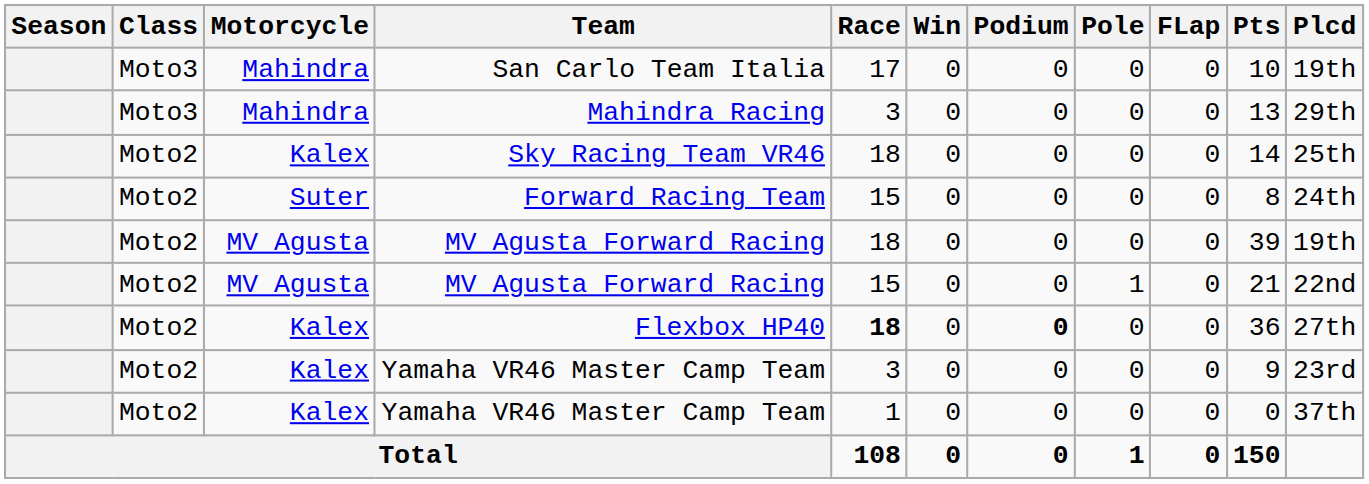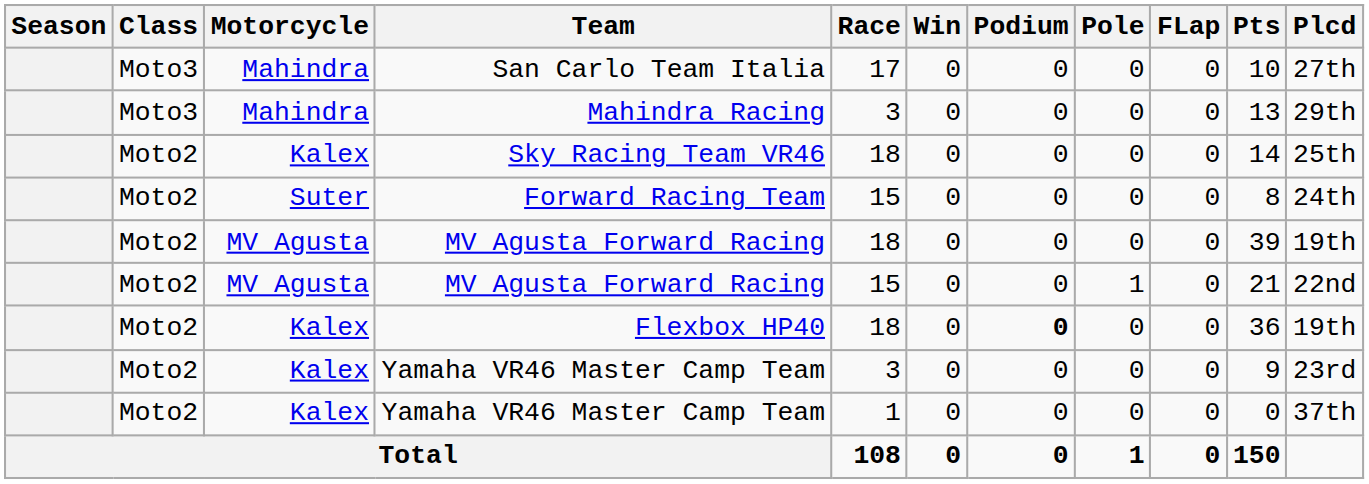(1325, 70) 19th -> (1325, 70) 27th
(885, 328) bold -> (885, 328) normal
(1325, 328) 27th -> (1325, 328) 19th
